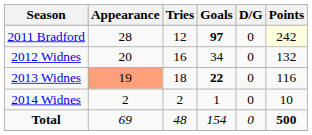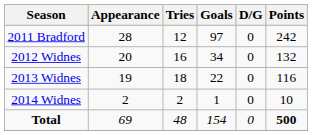(217, 36) bold -> (217, 36) normal
(286, 36) lightyellow background -> (286, 36) no background
(125, 78) lightsalmon background -> (125, 78) no background
(217, 78) bold -> (217, 78) normal
